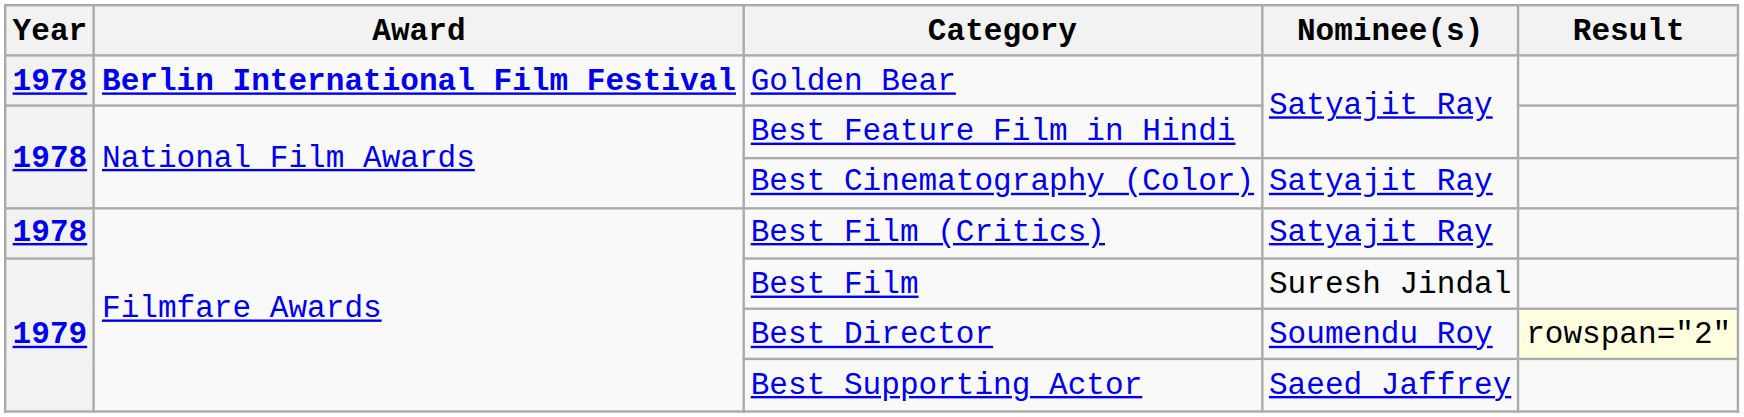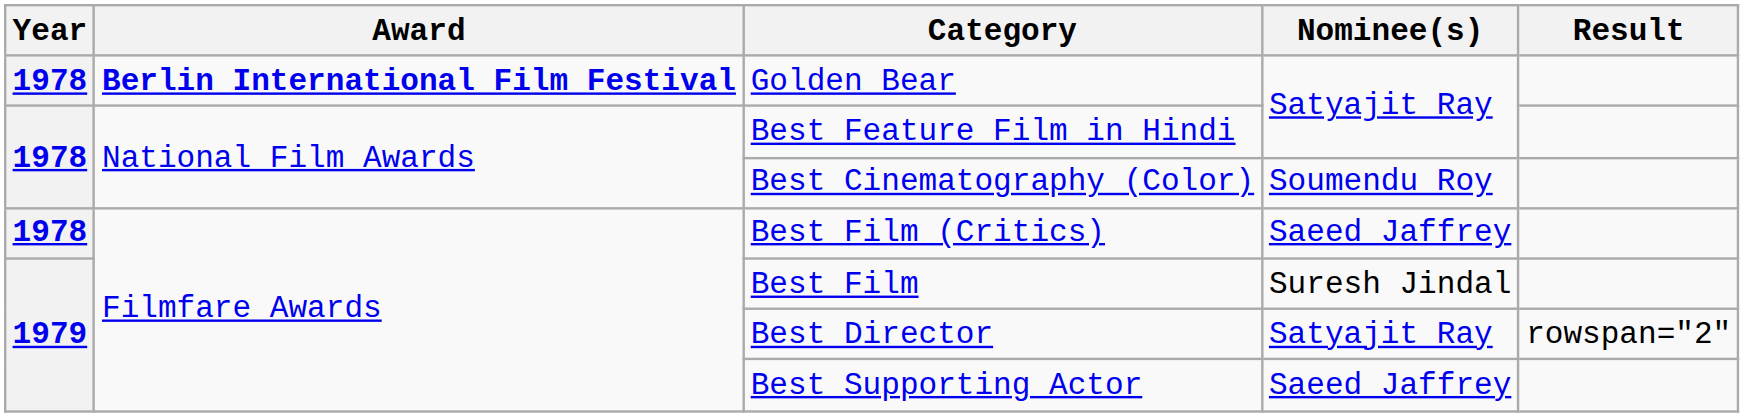(1381, 182) Satyajit Ray -> (1381, 182) Soumendu Roy
(1381, 233) Satyajit Ray -> (1390, 233) Saeed Jaffrey
(1381, 334) Soumendu Roy -> (1381, 334) Satyajit Ray
(1629, 334) lightyellow background -> (1629, 334) no background
